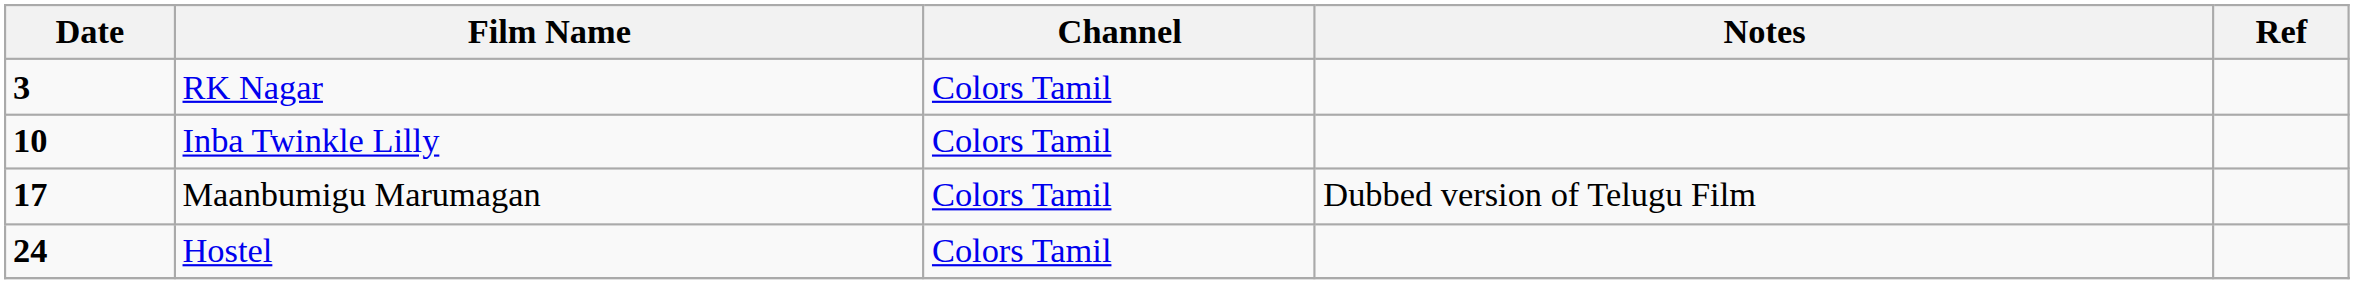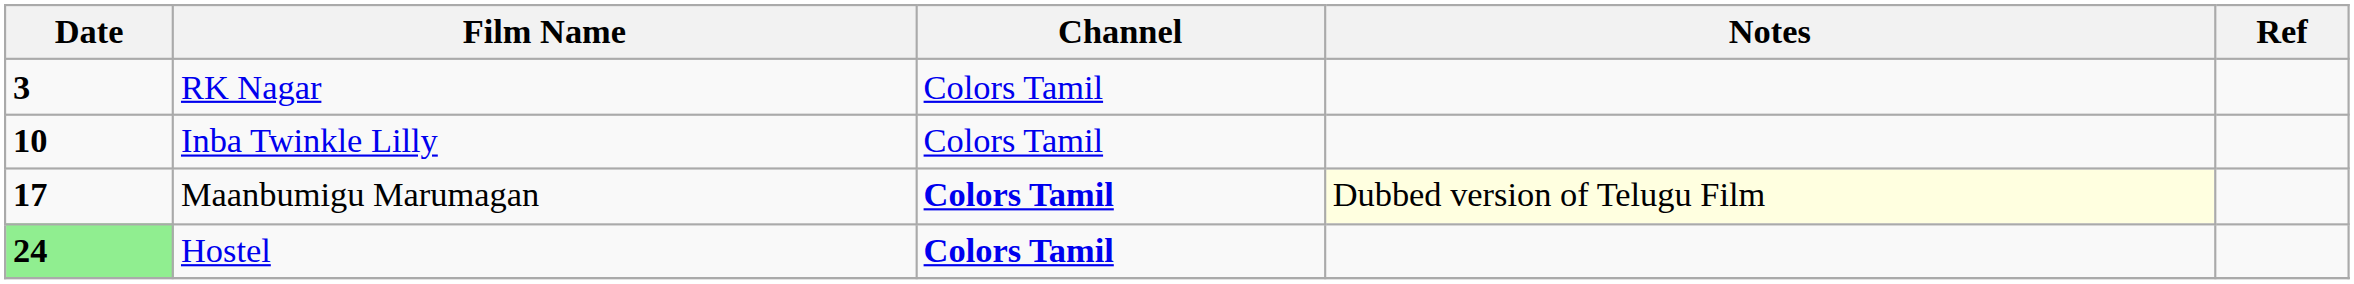(1022, 195) normal -> (1019, 195) bold
(1540, 195) no background -> (1549, 195) lightyellow background
(30, 250) no background -> (30, 250) lightgreen background
(1022, 250) normal -> (1019, 250) bold
